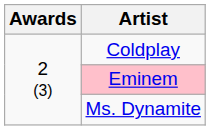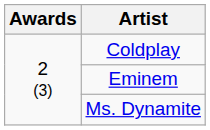(143, 79) pink background -> (143, 79) no background
